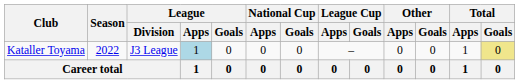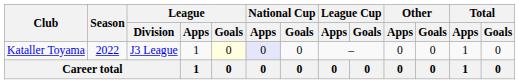(196, 50) lightblue background -> (196, 50) no background
(229, 50) no background -> (229, 50) lightyellow background
(263, 50) no background -> (263, 50) lavender background
(498, 50) khaki background -> (498, 50) no background
